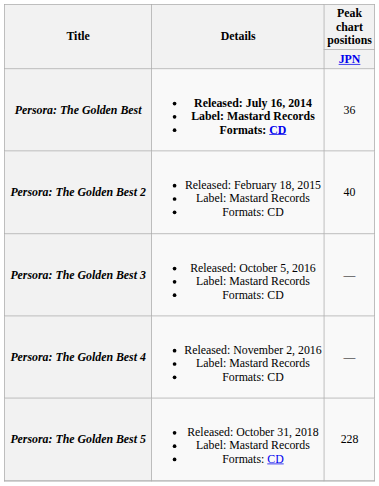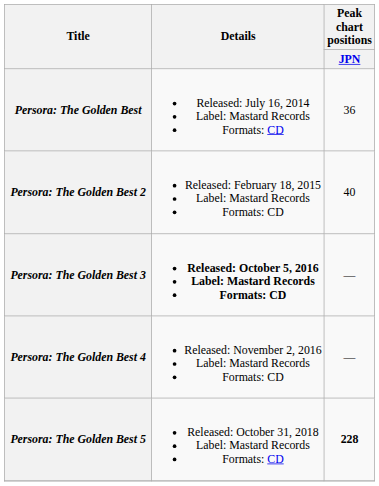(238, 116) bold -> (238, 116) normal
(238, 281) normal -> (238, 281) bold
(350, 439) normal -> (350, 439) bold
